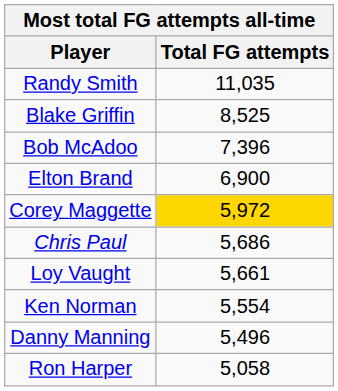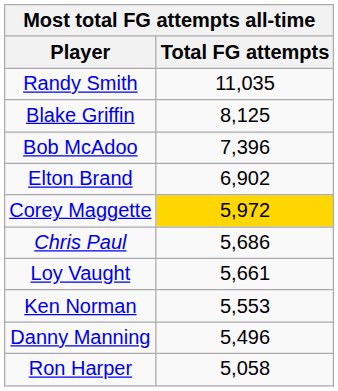(245, 115) 8,525 -> (245, 115) 8,125
(245, 178) 6,900 -> (245, 178) 6,902
(245, 305) 5,554 -> (245, 305) 5,553
